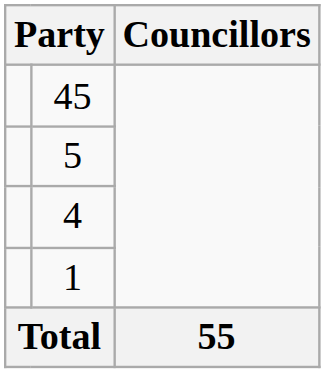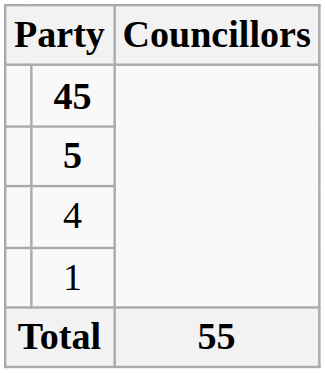(72, 95) normal -> (72, 95) bold
(72, 155) normal -> (72, 155) bold
